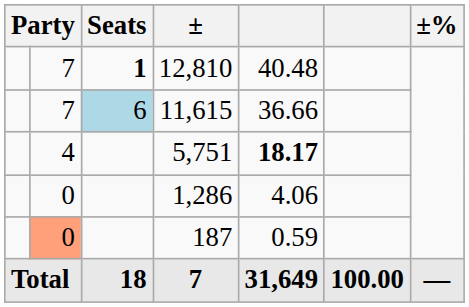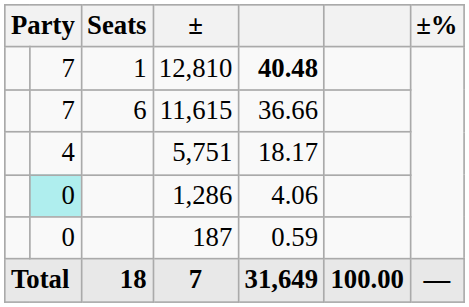(140, 68) bold -> (140, 68) normal
(288, 68) normal -> (288, 68) bold
(140, 110) lightblue background -> (140, 110) no background
(288, 152) bold -> (288, 152) normal
(68, 195) no background -> (68, 195) paleturquoise background
(68, 237) lightsalmon background -> (68, 237) no background
